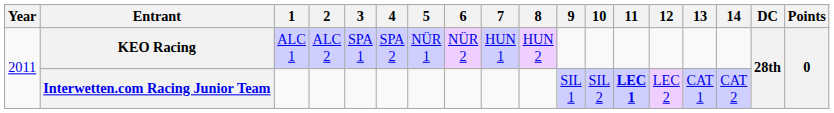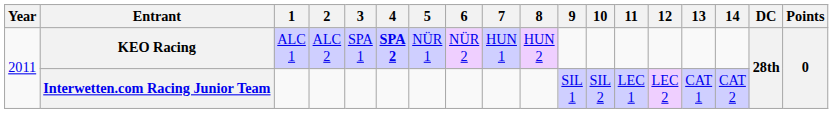(392, 47) normal -> (392, 47) bold
(631, 88) bold -> (631, 88) normal
